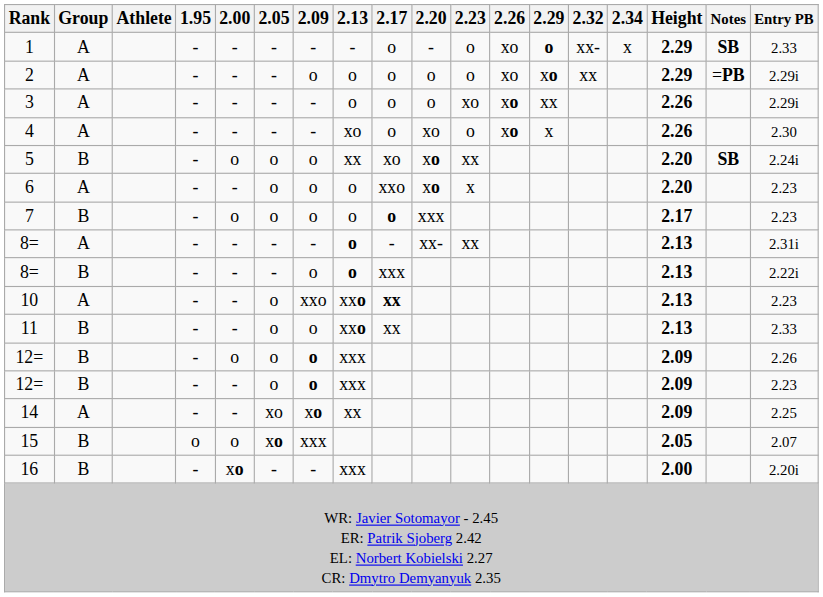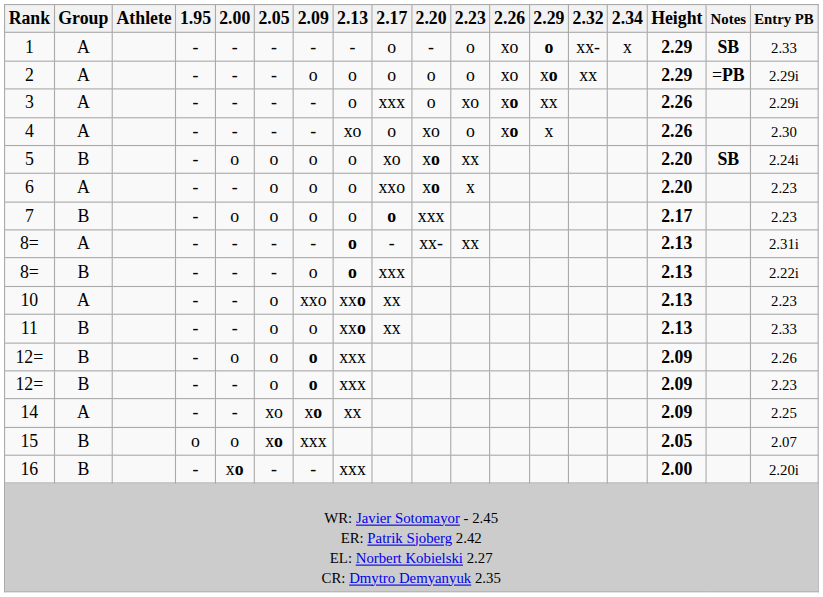(392, 103) o -> (392, 103) xxx
(353, 159) xx -> (353, 159) o
(392, 300) bold -> (392, 300) normal
